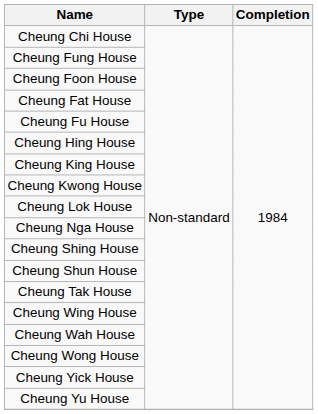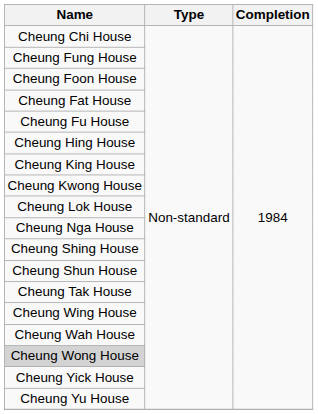(75, 356) no background -> (75, 356) lightgrey background
